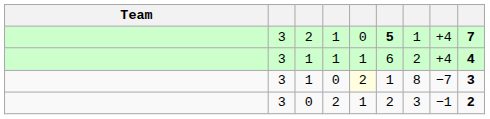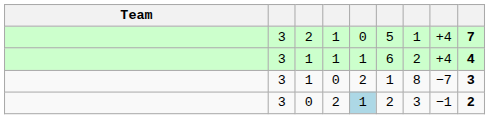(390, 37) bold -> (390, 37) normal
(363, 81) lightyellow background -> (363, 81) no background
(363, 103) no background -> (363, 103) lightblue background
